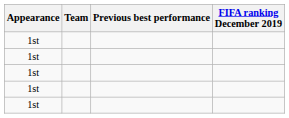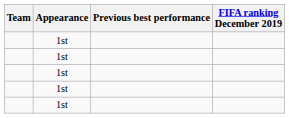columns swapped: (76, 18) <-> (33, 18)
